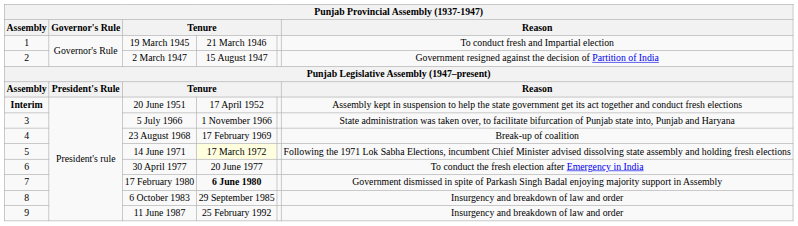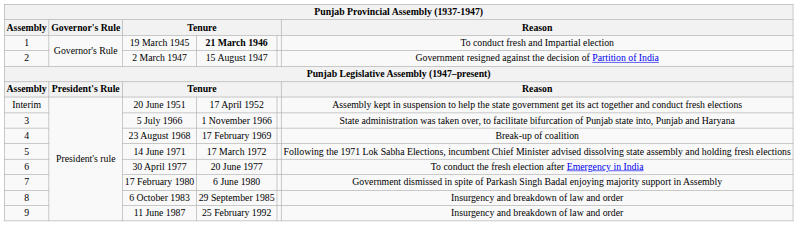(237, 43) normal -> (237, 43) bold
(27, 105) bold -> (27, 105) normal
(237, 151) lightyellow background -> (237, 151) no background
(237, 182) bold -> (237, 182) normal
